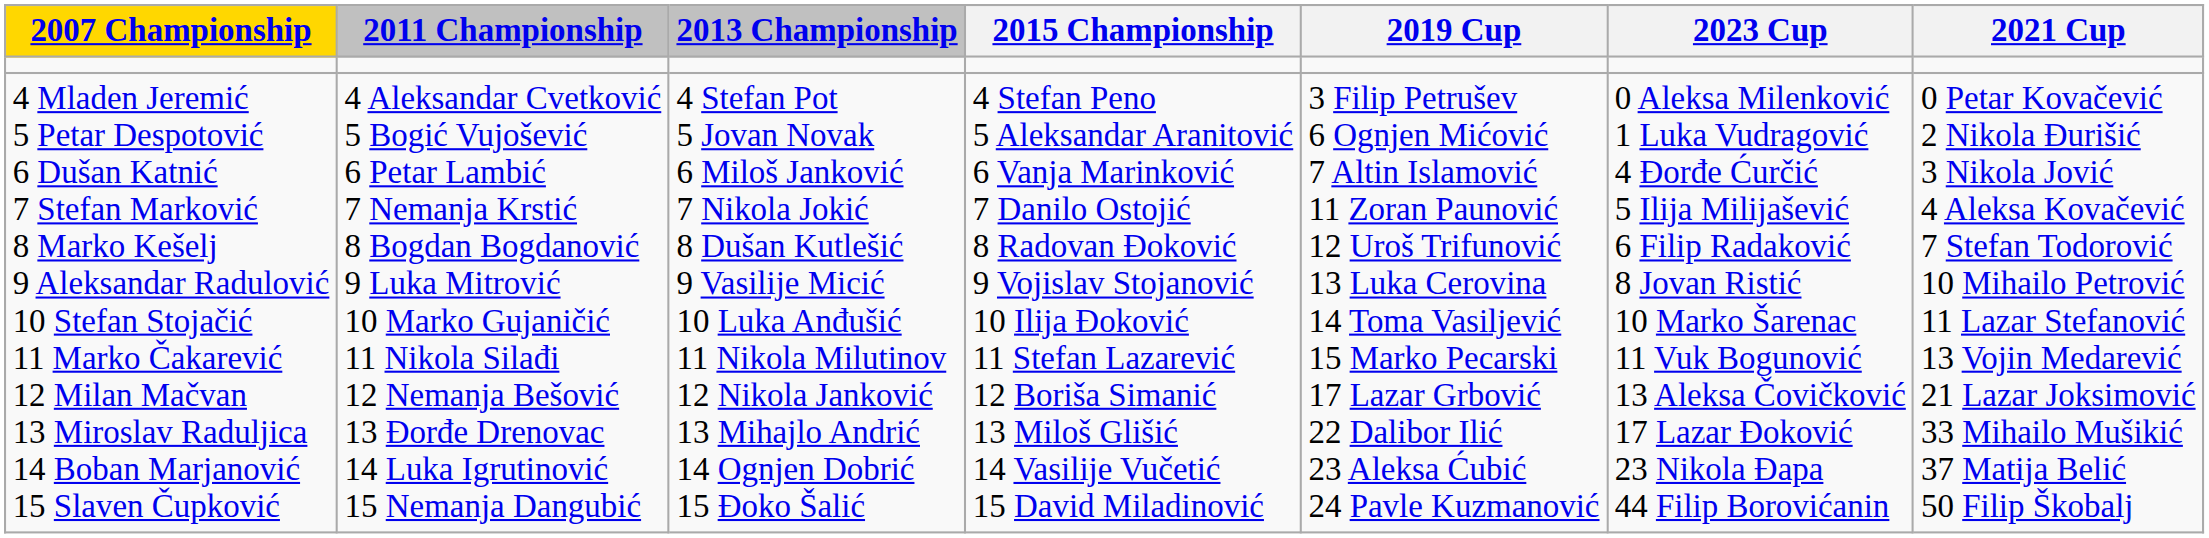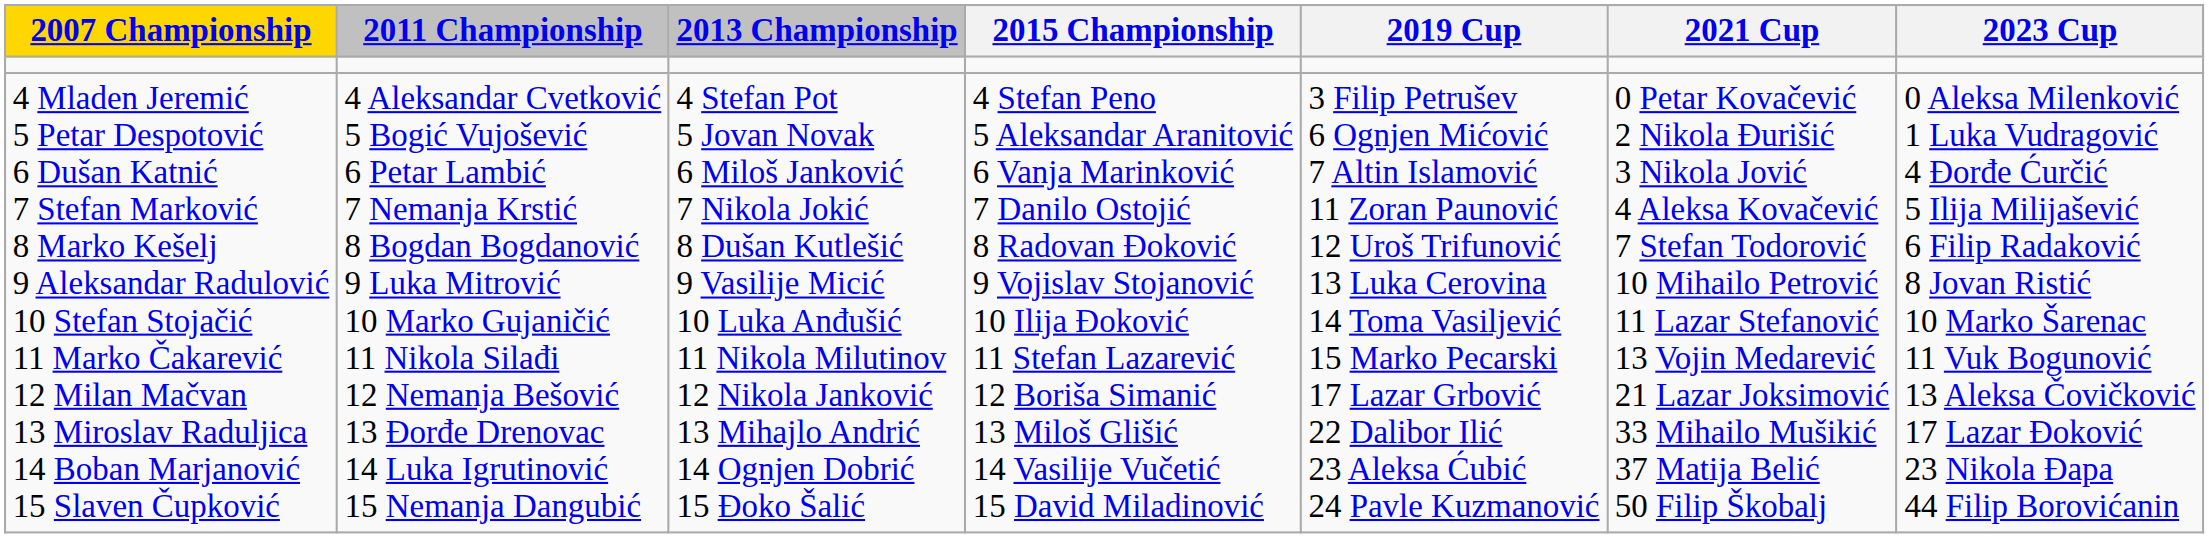columns swapped: (2058, 30) <-> (1760, 30)
